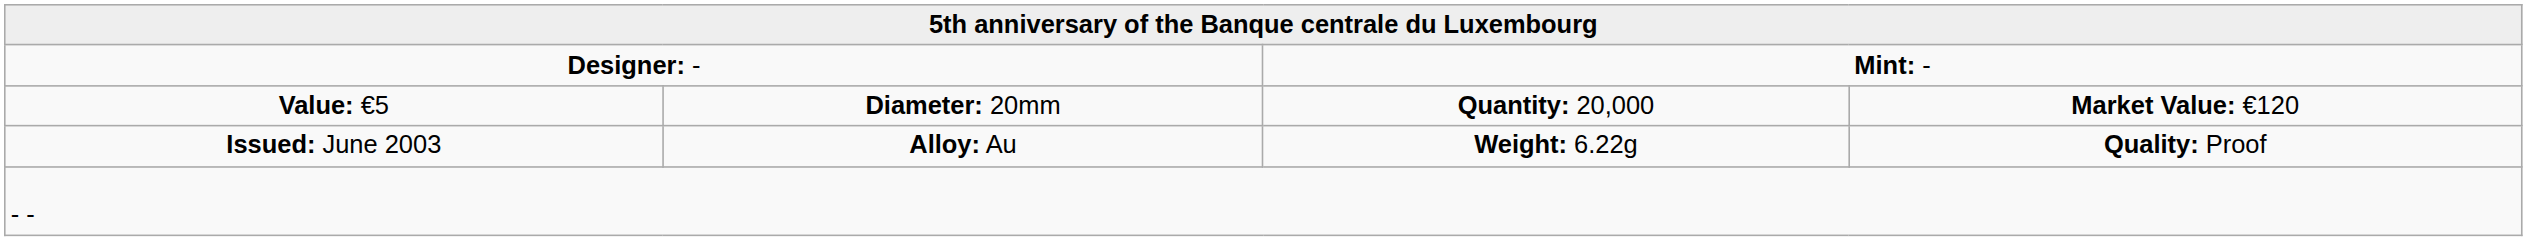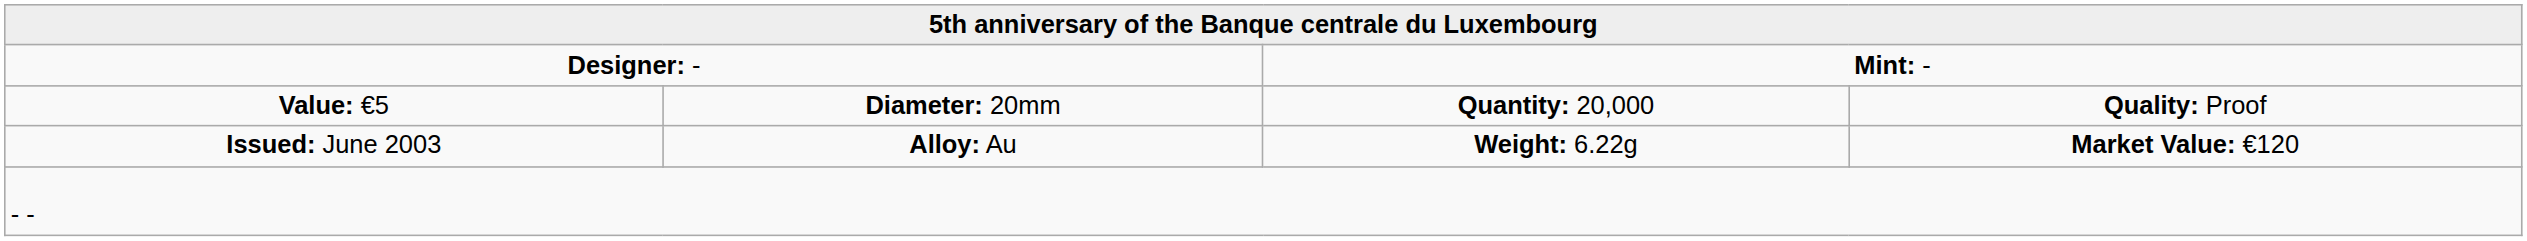(2185, 105) Market Value: €120 -> (2185, 105) Quality: Proof
(2185, 145) Quality: Proof -> (2185, 145) Market Value: €120
